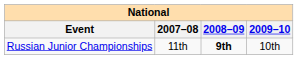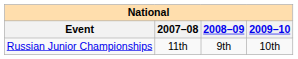(224, 46) bold -> (224, 46) normal
